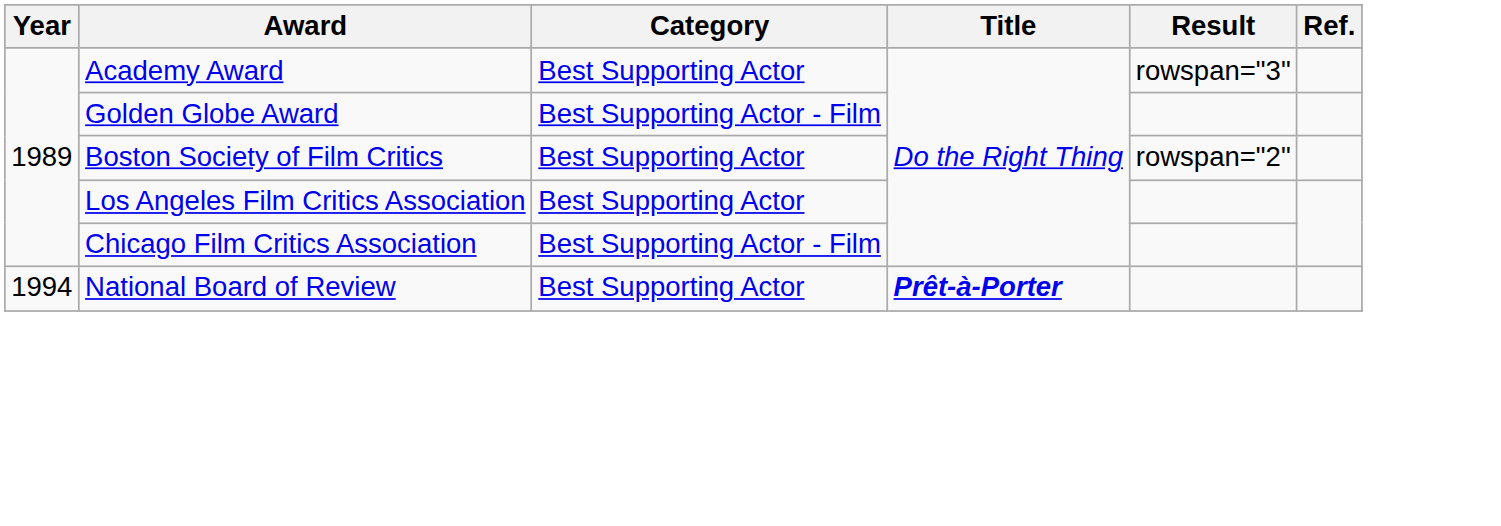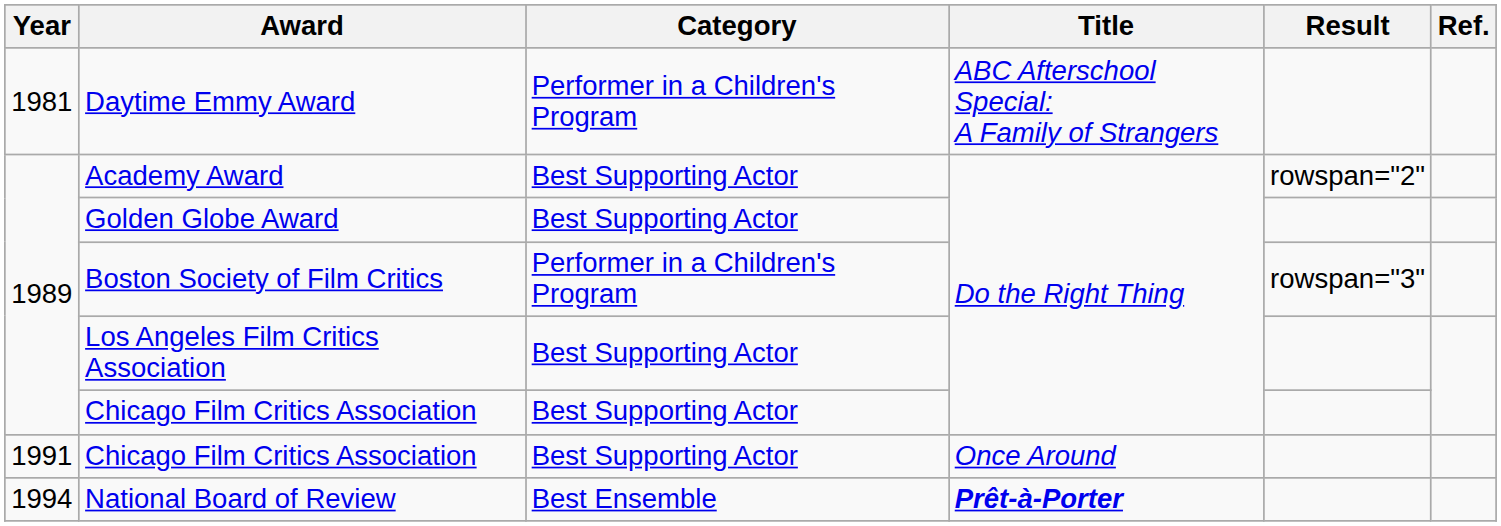+ row: (42, 100)
(1213, 69) rowspan="3" -> (1348, 175) rowspan="2"
(710, 113) Best Supporting Actor - Film -> (665, 219) Best Supporting Actor
(671, 157) Best Supporting Actor -> (683, 278) Performer in a Children's Program
(1213, 157) rowspan="2" -> (1348, 278) rowspan="3"
(710, 244) Best Supporting Actor - Film -> (665, 412) Best Supporting Actor
+ row: (42, 455)
(671, 288) Best Supporting Actor -> (624, 499) Best Ensemble
